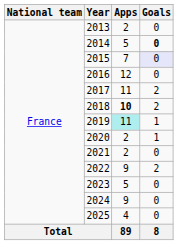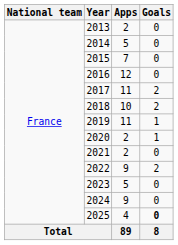(157, 44) bold -> (157, 44) normal
(157, 59) lavender background -> (157, 59) no background
(126, 106) bold -> (126, 106) normal
(126, 122) paleturquoise background -> (126, 122) no background
(157, 216) normal -> (157, 216) bold
